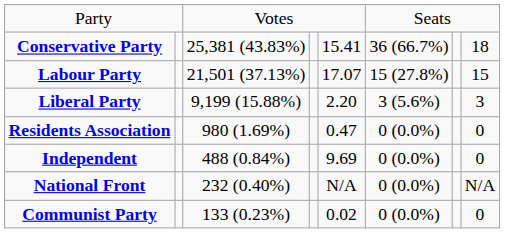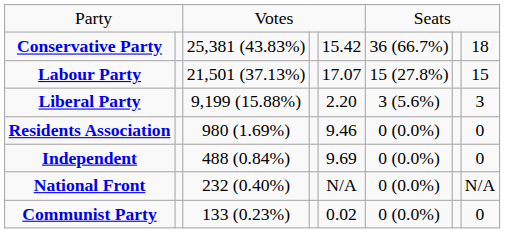(341, 46) 15.41 -> (341, 46) 15.42
(341, 130) 0.47 -> (341, 130) 9.46
